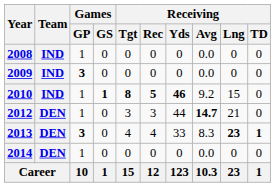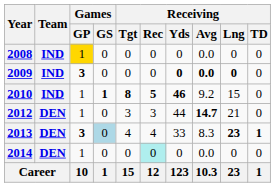(82, 53) no background -> (82, 53) gold background
(179, 73) normal -> (179, 73) bold
(206, 73) normal -> (206, 73) bold
(234, 73) normal -> (234, 73) bold
(104, 133) no background -> (104, 133) lightblue background
(153, 152) no background -> (153, 152) paleturquoise background
